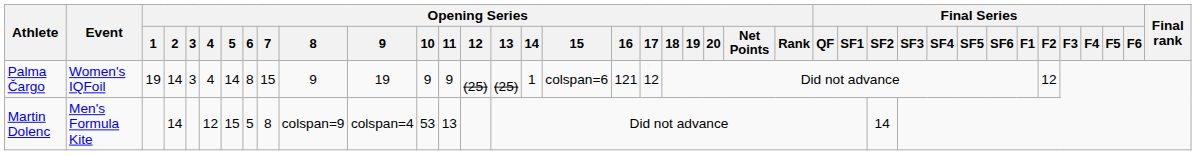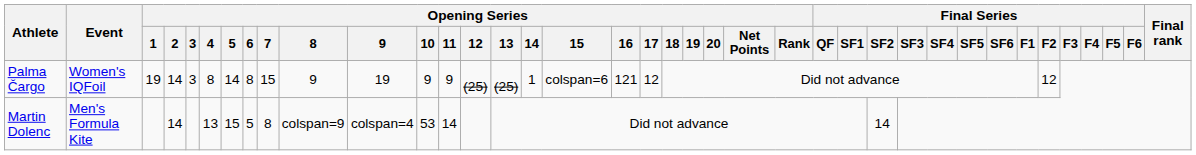(210, 80) 4 -> (210, 80) 8
(210, 124) 12 -> (210, 124) 13
(449, 124) 13 -> (449, 124) 14
